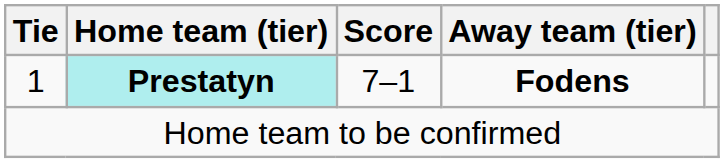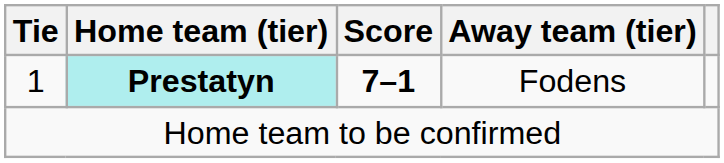(388, 81) normal -> (388, 81) bold
(572, 81) bold -> (572, 81) normal
